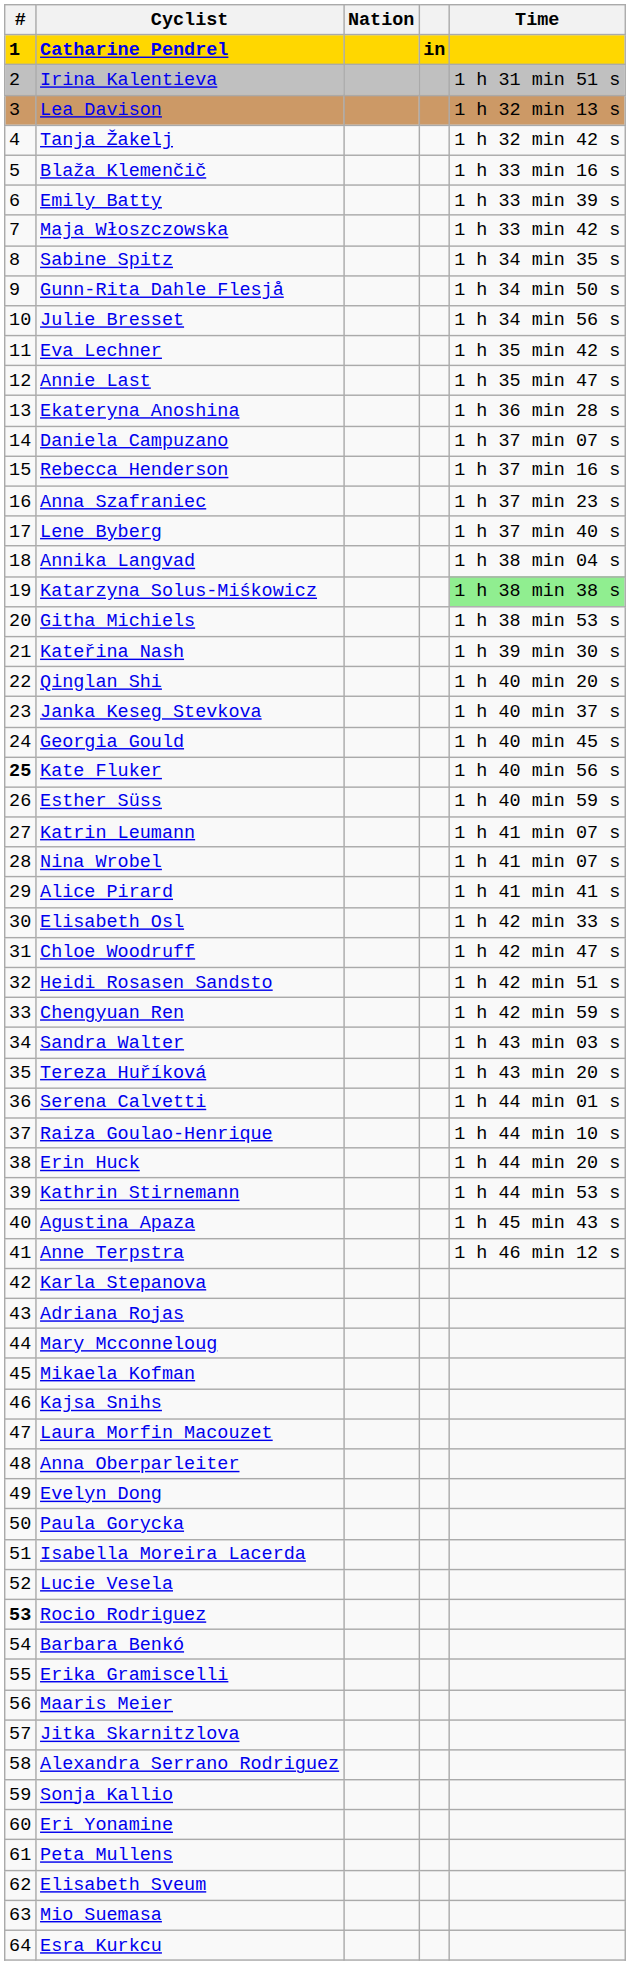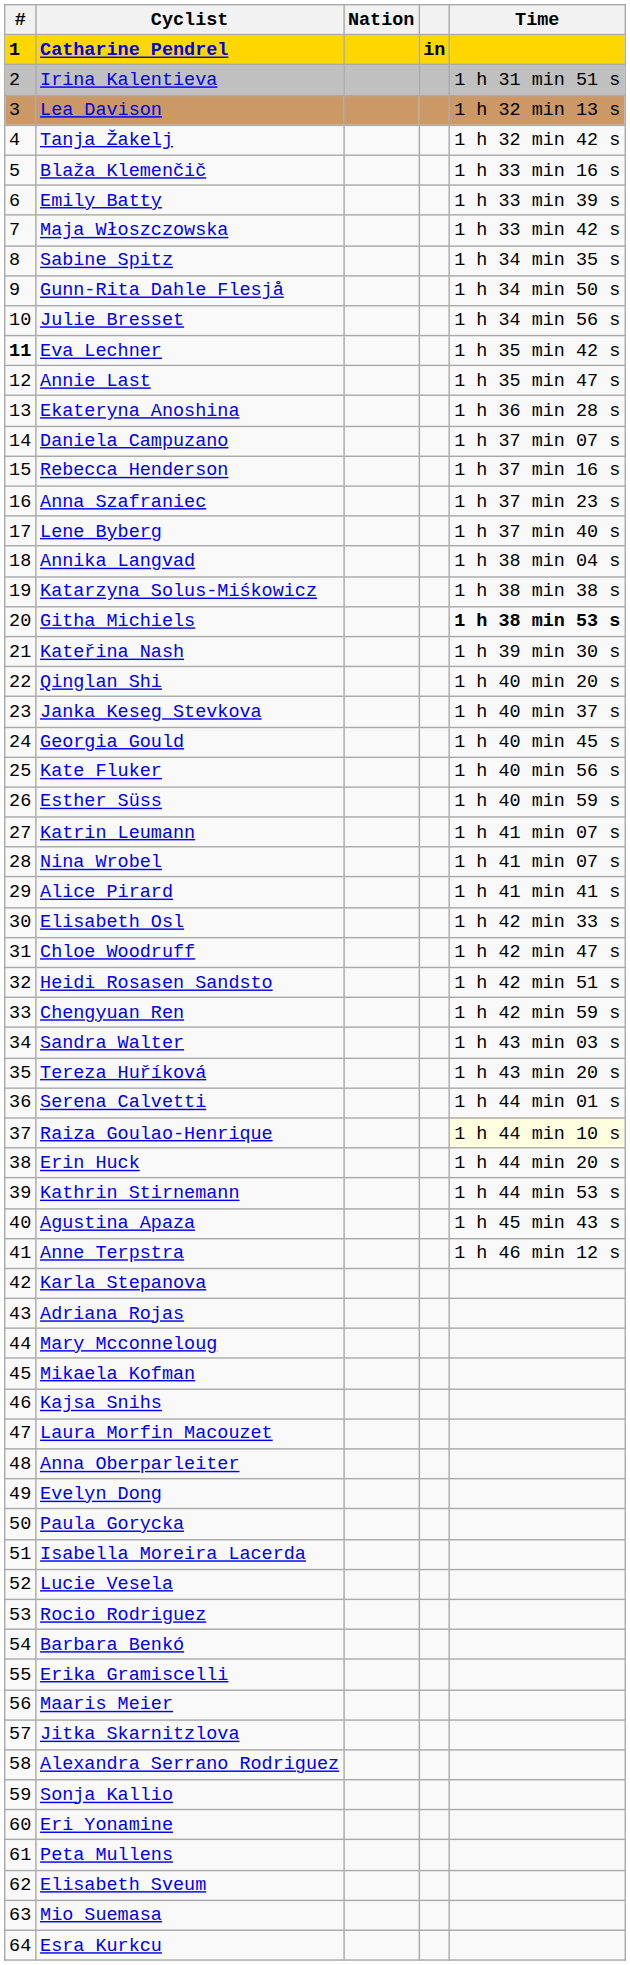(20, 351) normal -> (20, 351) bold
(537, 591) lightgreen background -> (537, 591) no background
(537, 621) normal -> (537, 621) bold
(20, 772) bold -> (20, 772) normal
(537, 1133) no background -> (537, 1133) lightyellow background
(20, 1614) bold -> (20, 1614) normal
